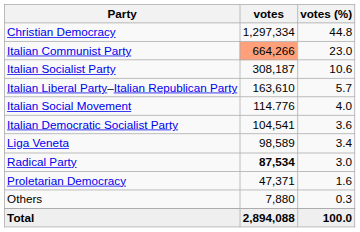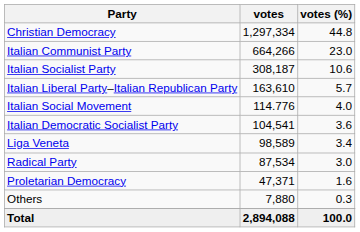(274, 51) lightsalmon background -> (274, 51) no background
(277, 162) bold -> (277, 162) normal
